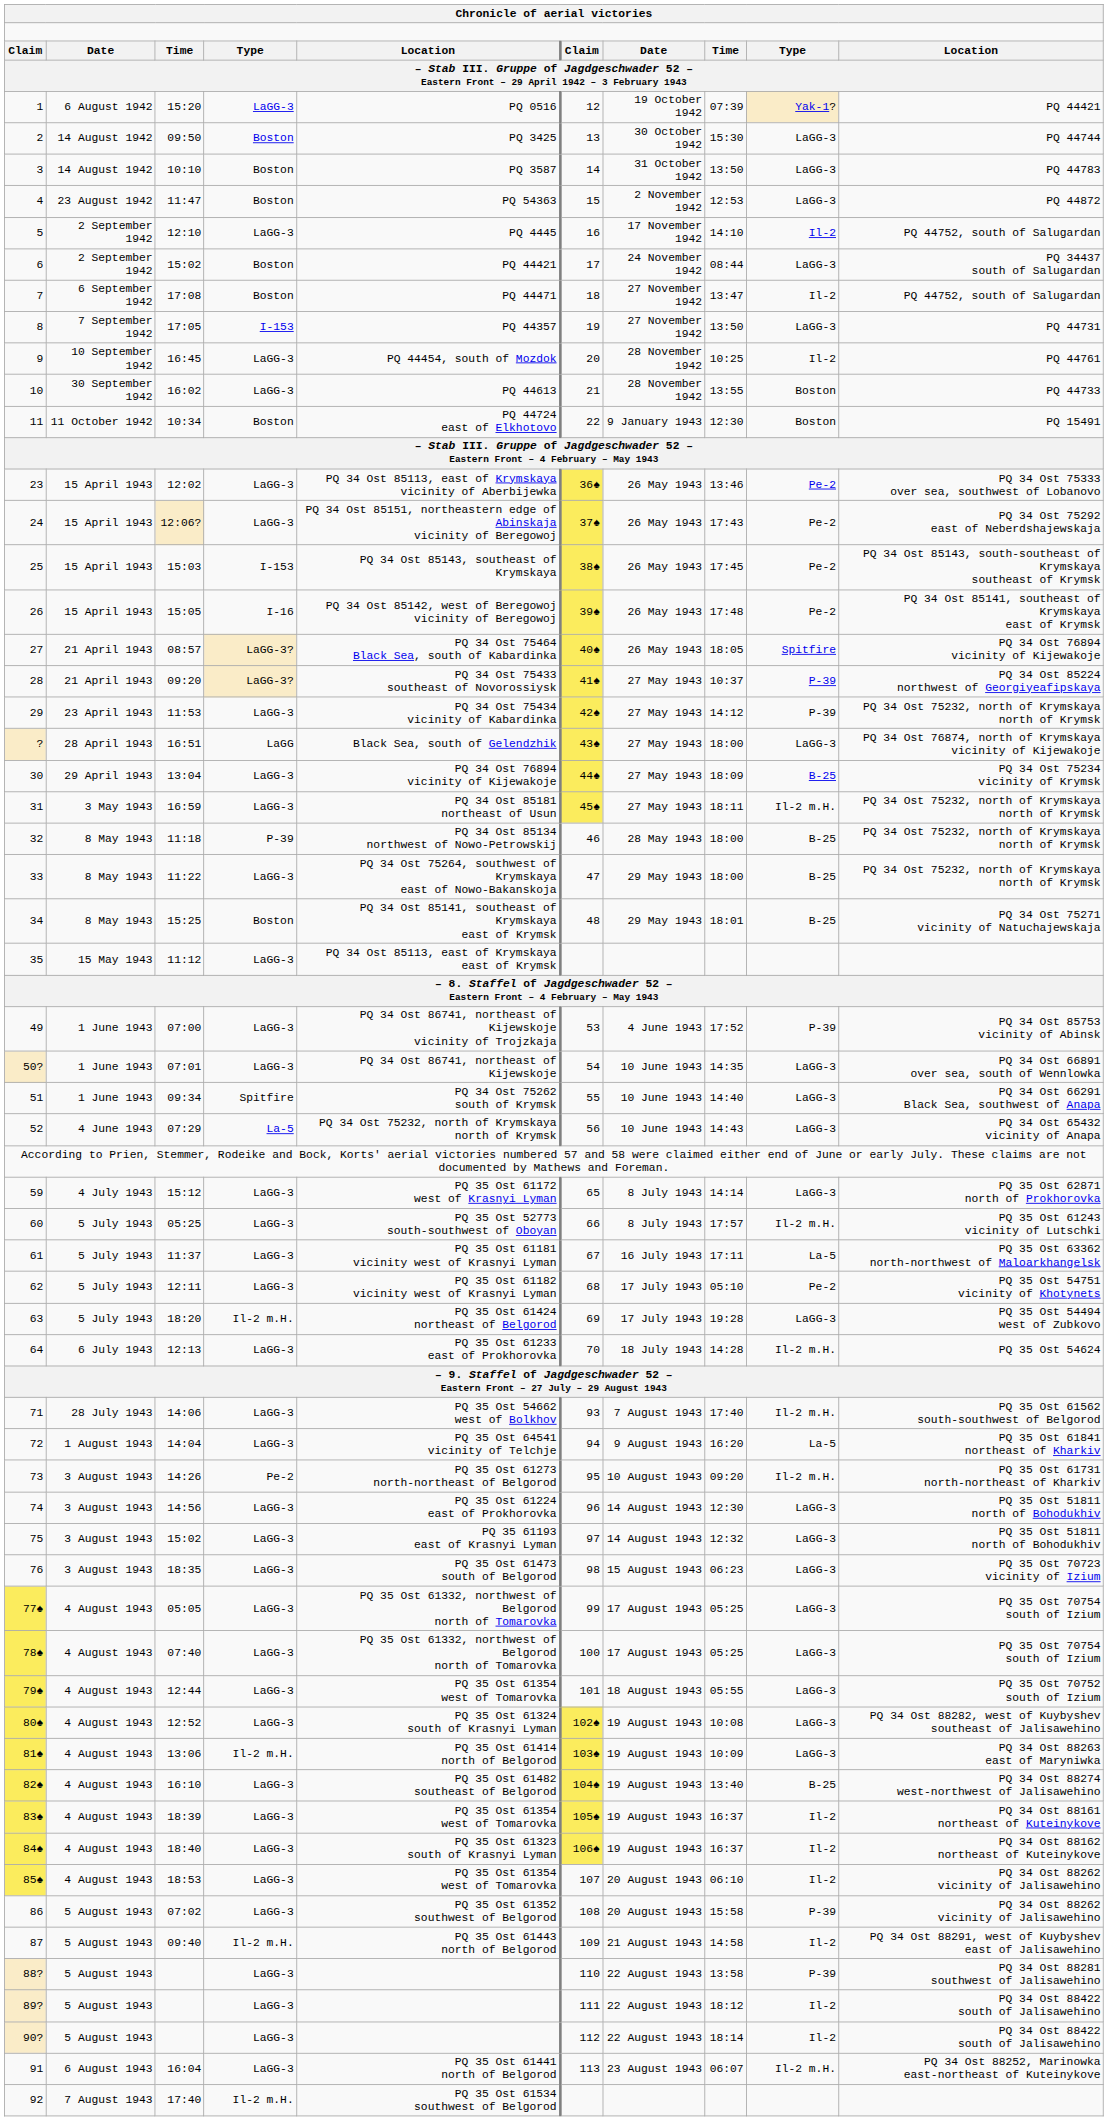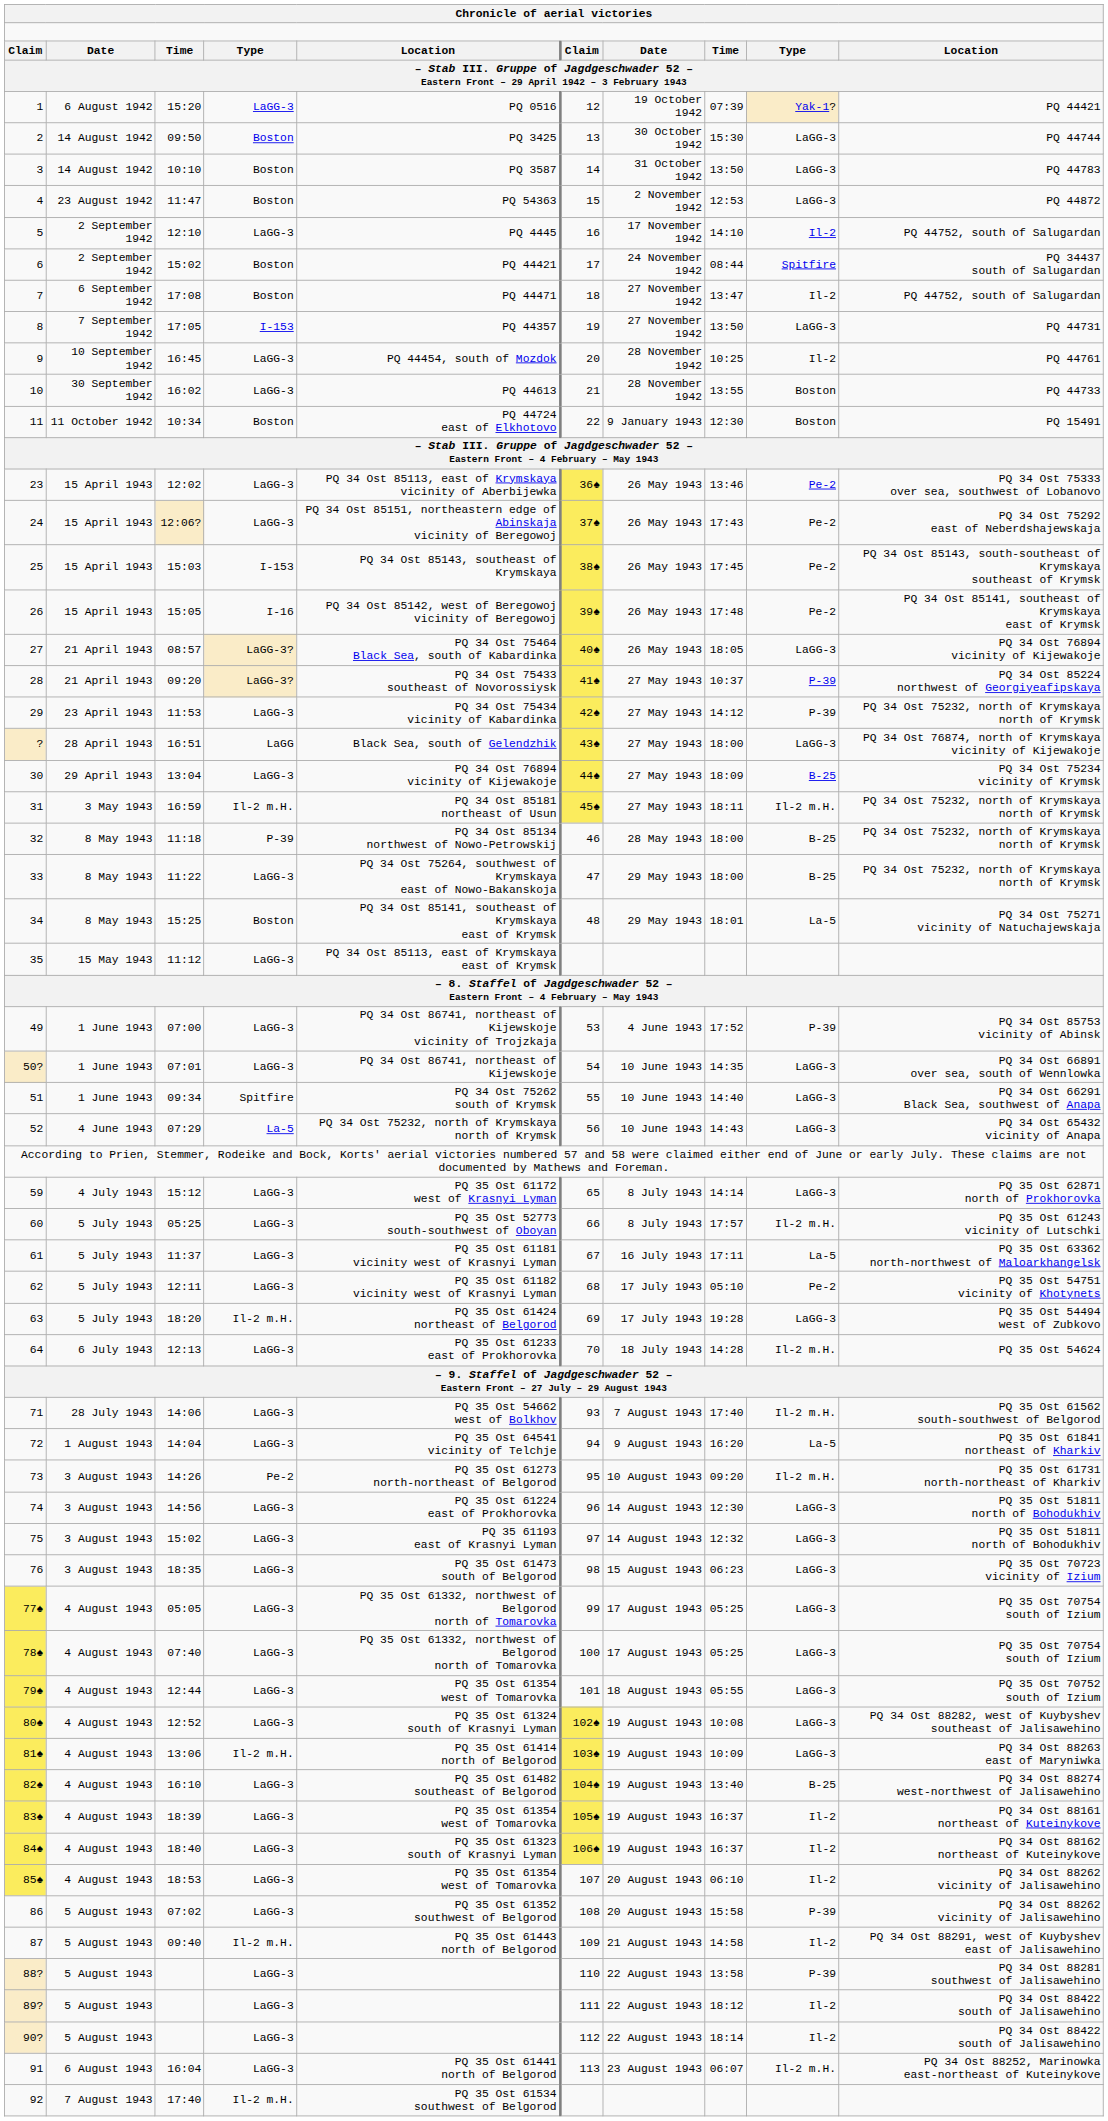(816, 264) LaGG-3 -> (809, 264) Spitfire
(809, 650) Spitfire -> (816, 650) LaGG-3
(273, 807) LaGG-3 -> (263, 807) Il-2 m.H.
(822, 921) B-25 -> (822, 921) La-5
